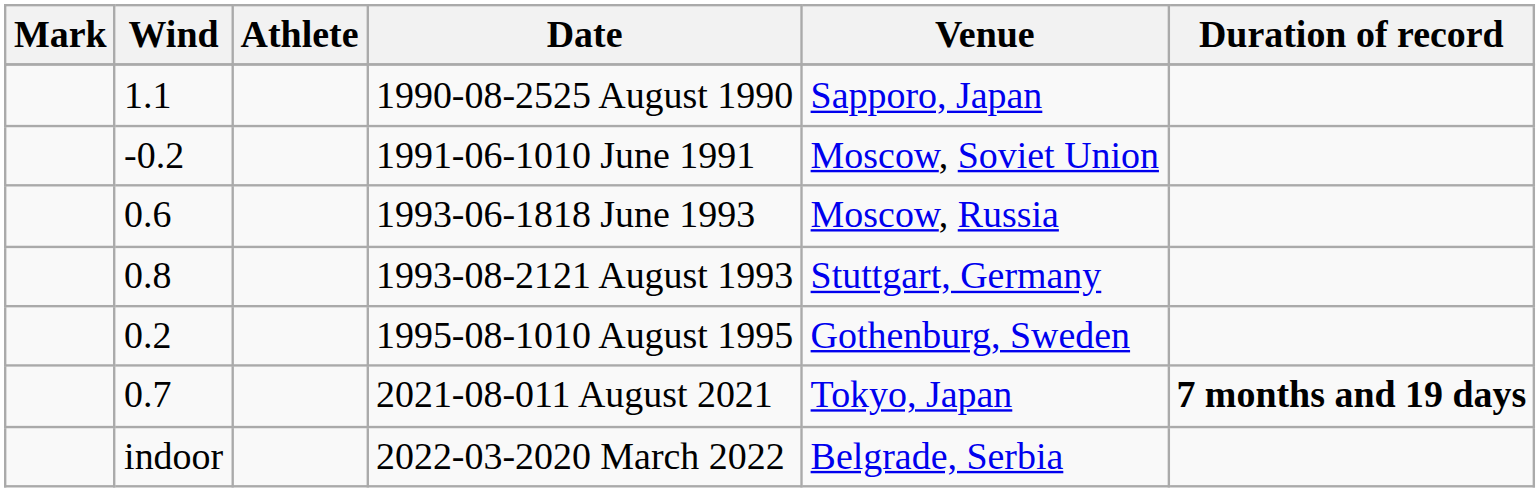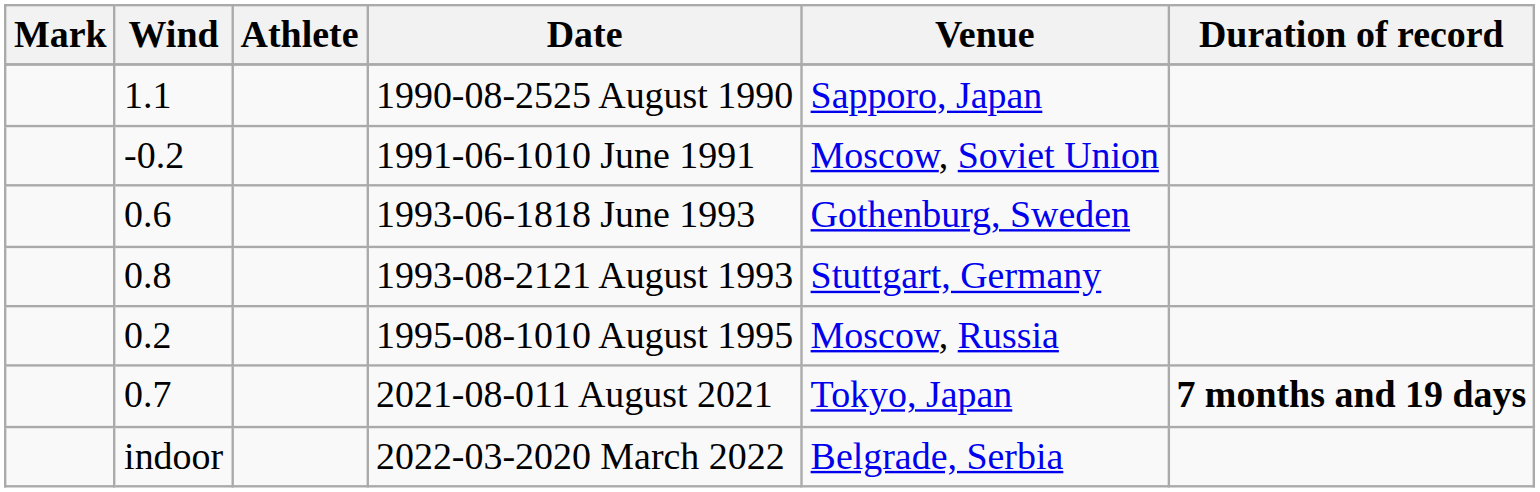(935, 214) Moscow, Russia -> (970, 214) Gothenburg, Sweden
(970, 335) Gothenburg, Sweden -> (935, 335) Moscow, Russia
